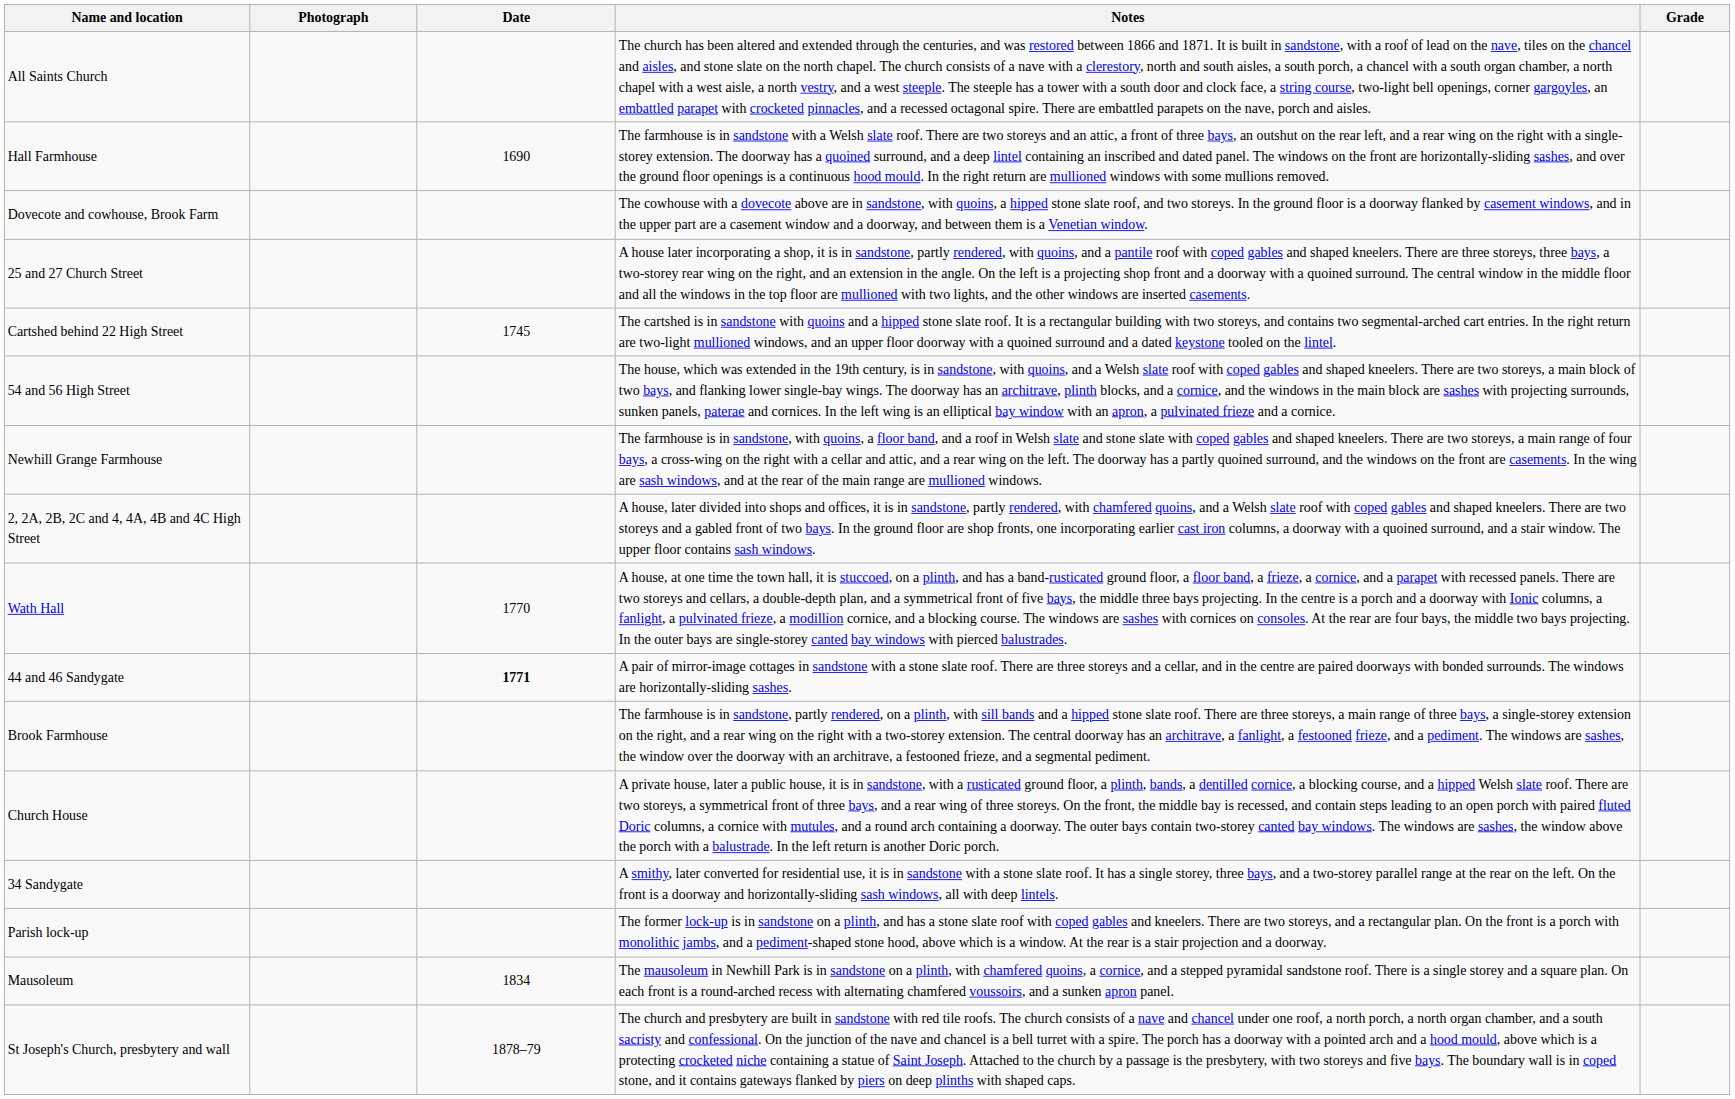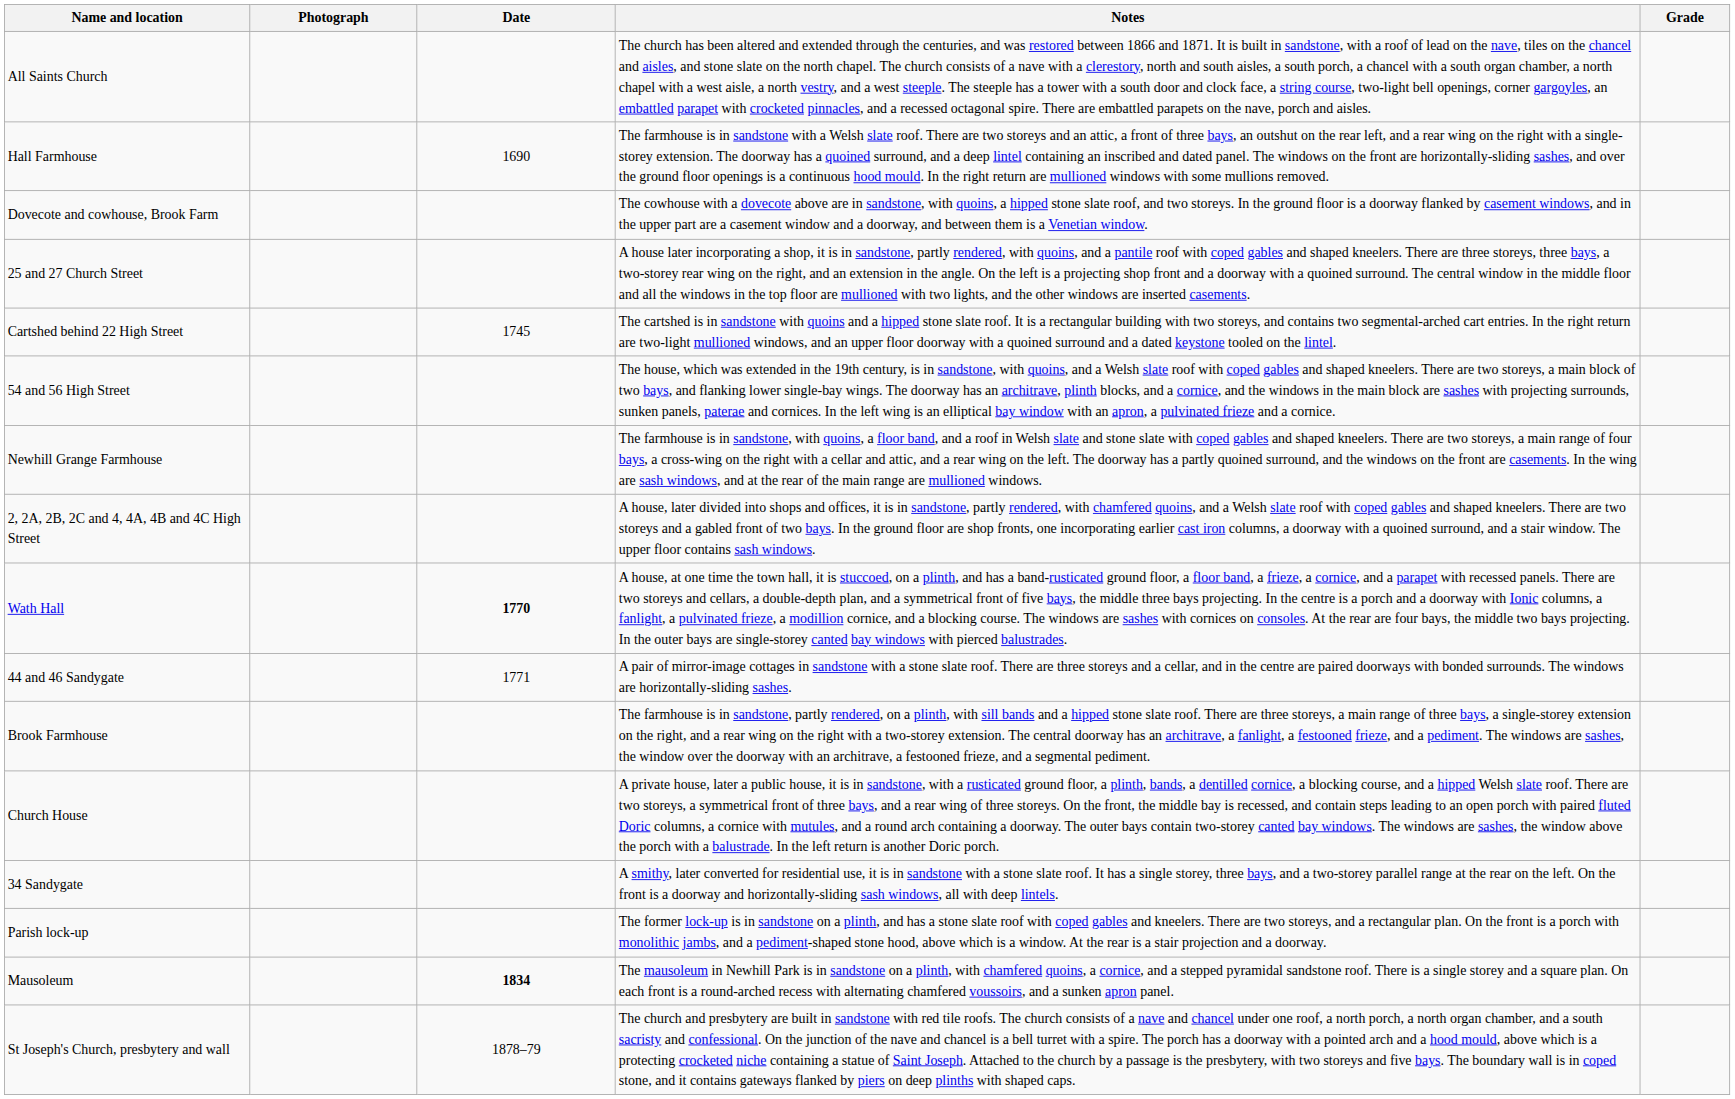(516, 608) normal -> (516, 608) bold
(516, 677) bold -> (516, 677) normal
(516, 980) normal -> (516, 980) bold
